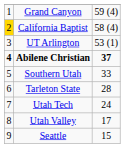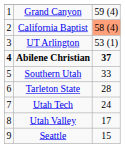(9, 27) gold background -> (9, 27) no background
(106, 27) no background -> (106, 27) lightsalmon background
